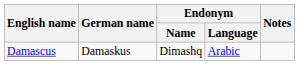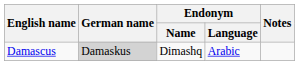(106, 51) no background -> (106, 51) lightgrey background
